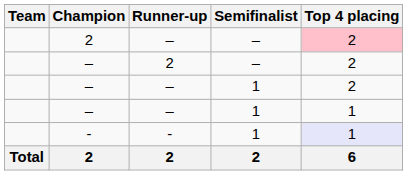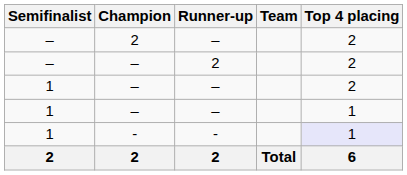columns swapped: (27, 16) <-> (256, 16)
(352, 39) pink background -> (352, 39) no background
